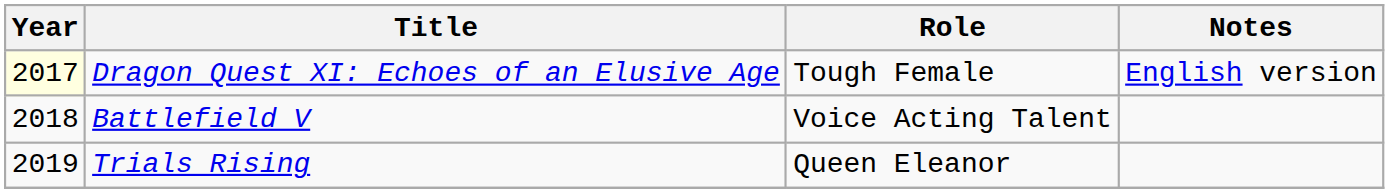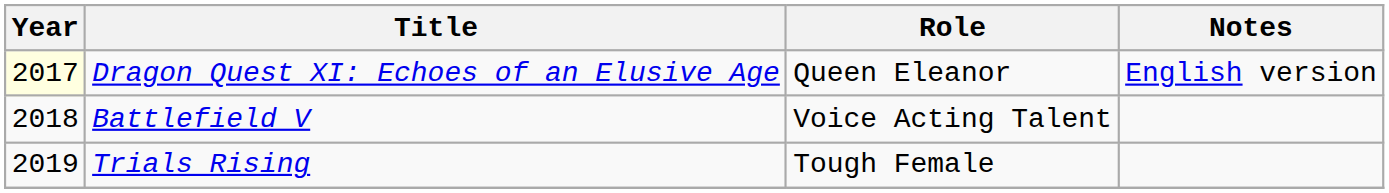(894, 73) Tough Female -> (902, 73) Queen Eleanor
(902, 165) Queen Eleanor -> (894, 165) Tough Female
